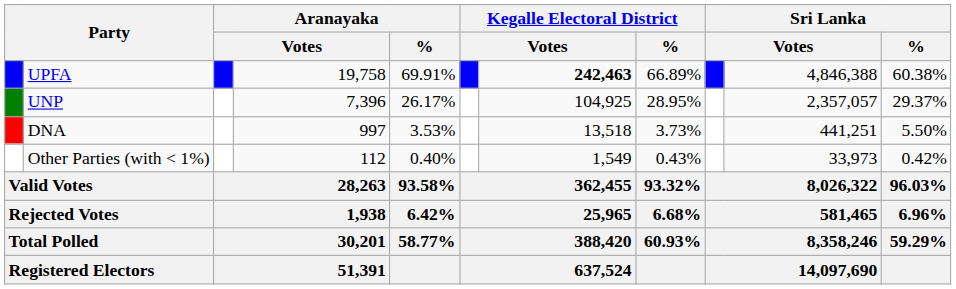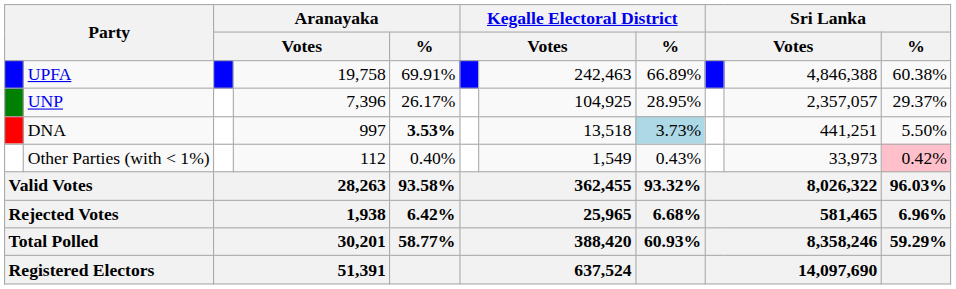(603, 74) bold -> (603, 74) normal
(433, 130) normal -> (431, 130) bold
(678, 130) no background -> (678, 130) lightblue background
(924, 158) no background -> (924, 158) pink background
